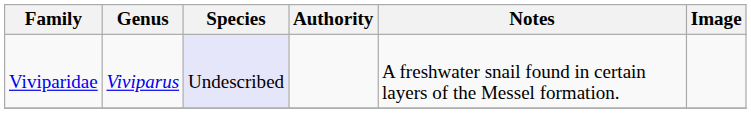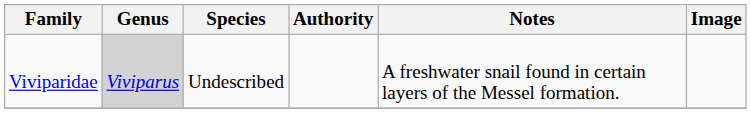(143, 81) no background -> (143, 81) lightgrey background
(236, 81) lavender background -> (236, 81) no background
